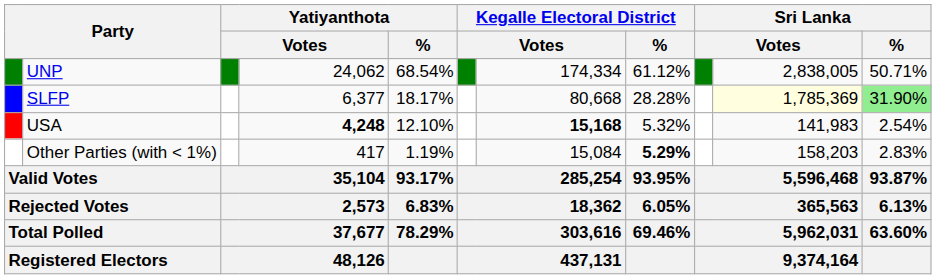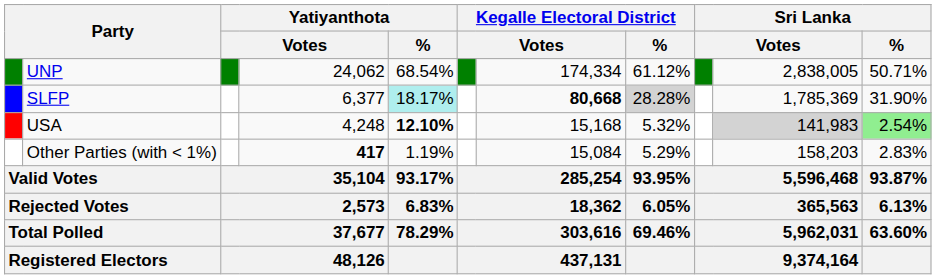(425, 98) no background -> (425, 98) paleturquoise background
(596, 98) normal -> (596, 98) bold
(662, 98) no background -> (662, 98) lightgrey background
(821, 98) lightyellow background -> (821, 98) no background
(898, 98) lightgreen background -> (898, 98) no background
(364, 125) bold -> (364, 125) normal
(425, 125) normal -> (425, 125) bold
(596, 125) bold -> (596, 125) normal
(828, 125) no background -> (828, 125) lightgrey background
(903, 125) no background -> (903, 125) lightgreen background
(371, 152) normal -> (371, 152) bold
(666, 152) bold -> (666, 152) normal
